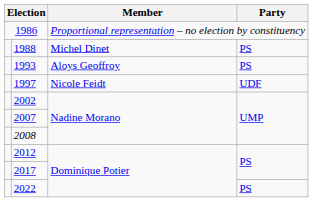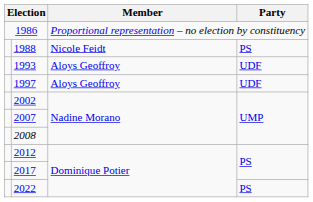(80, 48) Michel Dinet -> (78, 48) Nicole Feidt
(246, 65) PS -> (250, 65) UDF
(78, 83) Nicole Feidt -> (85, 83) Aloys Geoffroy
